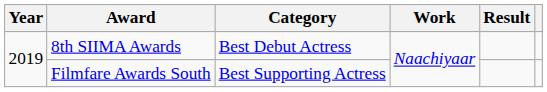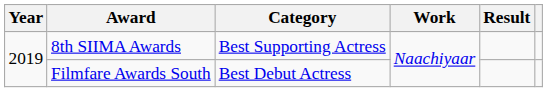(285, 45) Best Debut Actress -> (302, 45) Best Supporting Actress
(302, 73) Best Supporting Actress -> (285, 73) Best Debut Actress
